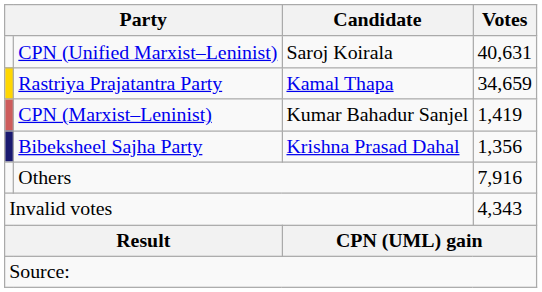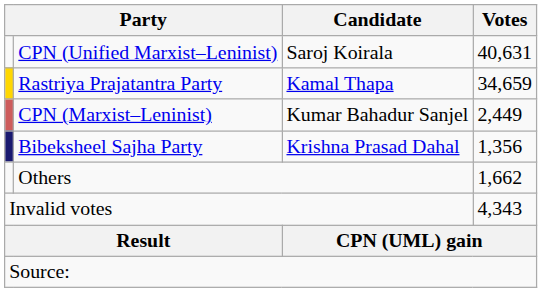(500, 114) 1,419 -> (500, 114) 2,449
(500, 177) 7,916 -> (500, 177) 1,662
